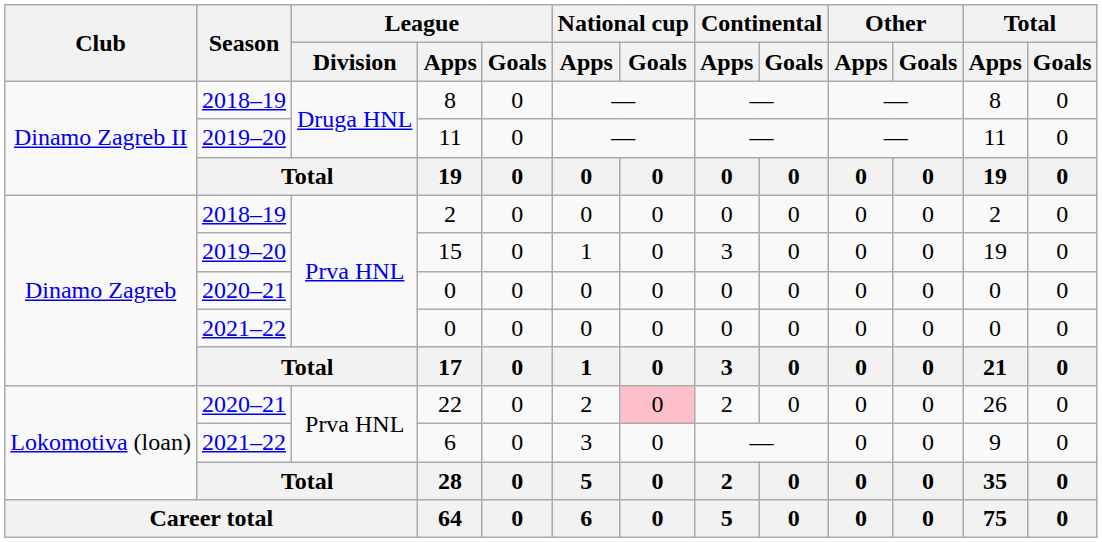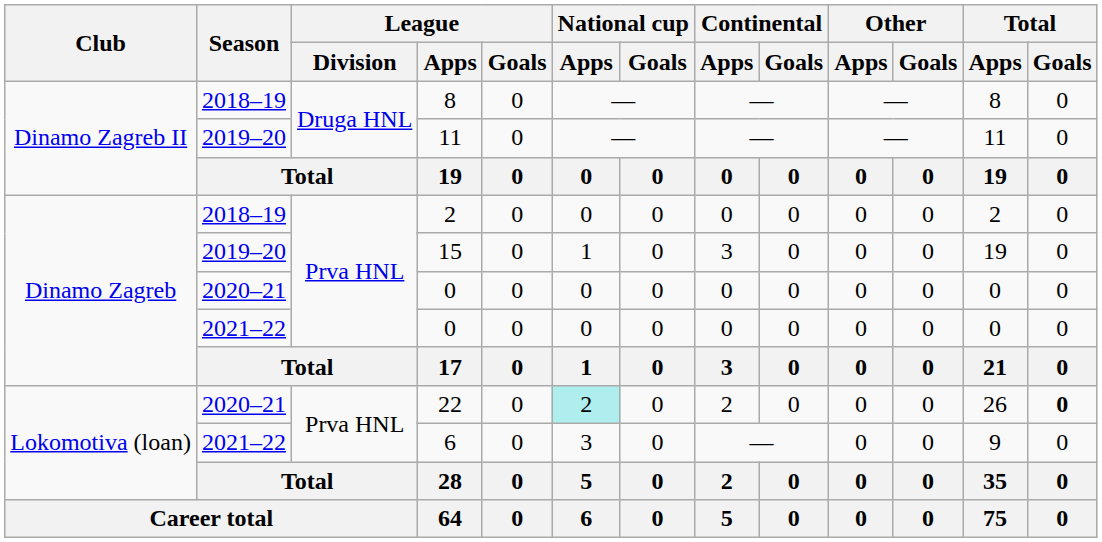(586, 404) no background -> (586, 404) paleturquoise background
(657, 404) pink background -> (657, 404) no background
(1062, 404) normal -> (1062, 404) bold
